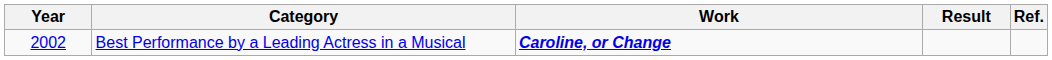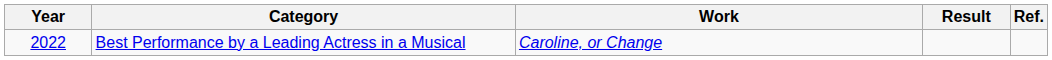(48, 42) 2002 -> (48, 42) 2022
(595, 42) bold -> (591, 42) normal
